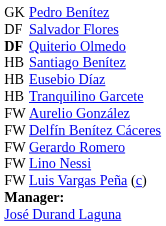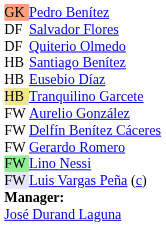(15, 12) no background -> (15, 12) lightsalmon background
(14, 46) bold -> (13, 46) normal
(14, 96) no background -> (14, 96) khaki background
(15, 163) no background -> (15, 163) lightgreen background
(15, 180) no background -> (15, 180) lavender background
